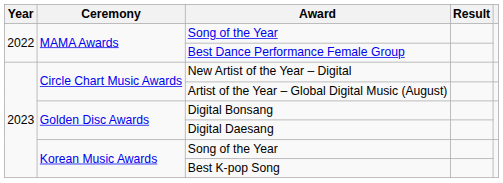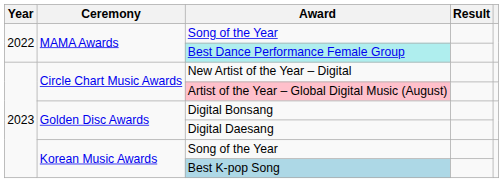(296, 52) no background -> (296, 52) paleturquoise background
(318, 91) no background -> (318, 91) pink background
(234, 168) no background -> (234, 168) lightblue background
